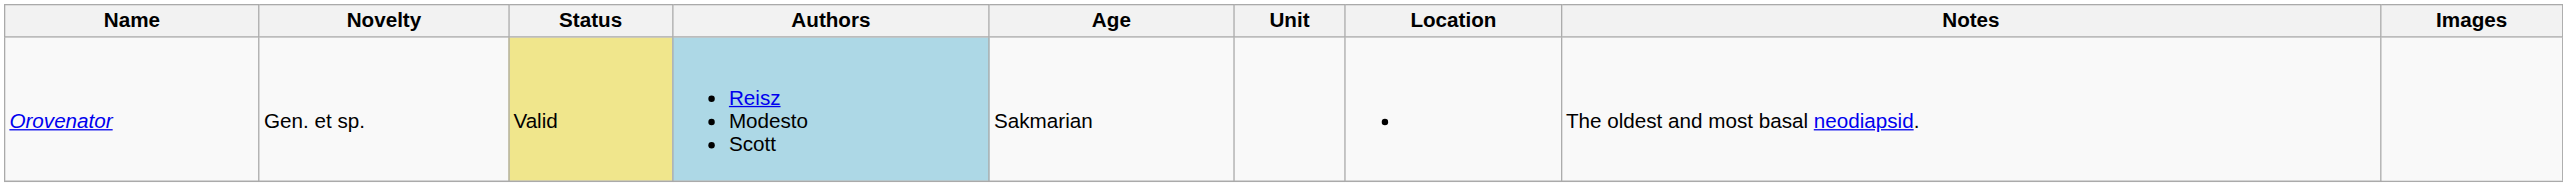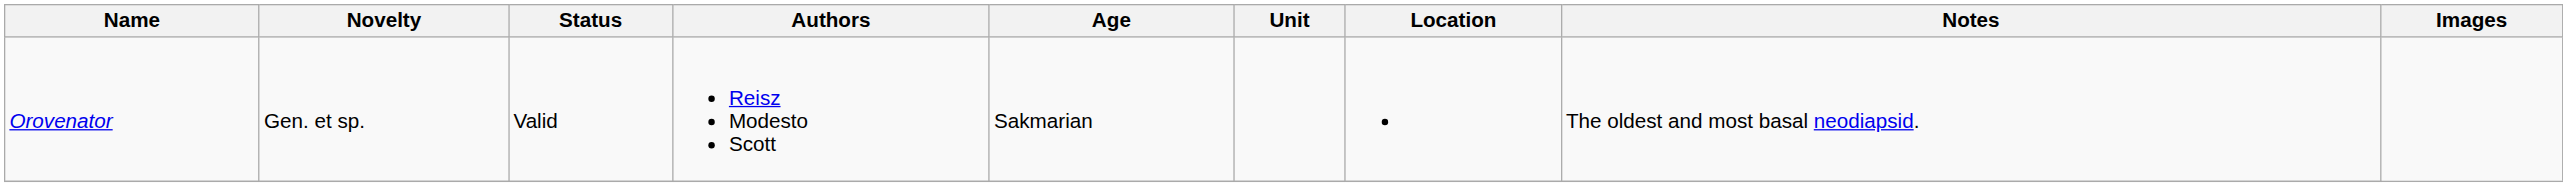(536, 120) khaki background -> (536, 120) no background
(831, 121) lightblue background -> (831, 121) no background
